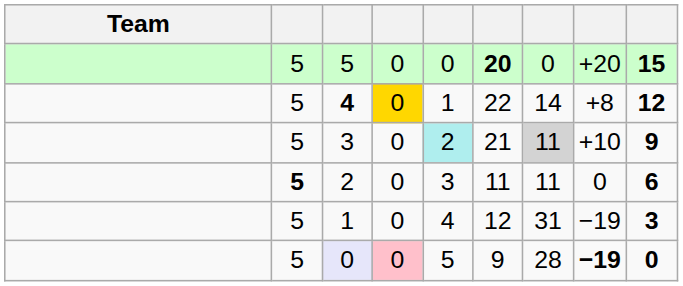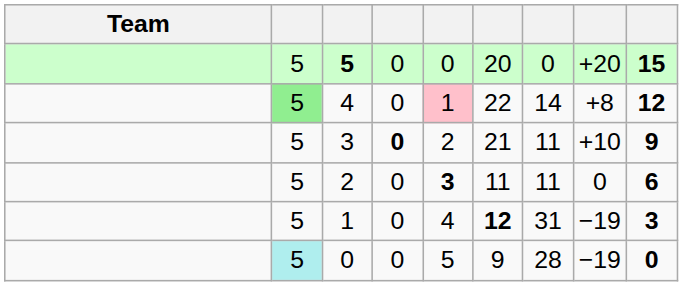(347, 63) normal -> (347, 63) bold
(498, 63) bold -> (498, 63) normal
(297, 102) no background -> (297, 102) lightgreen background
(347, 102) bold -> (347, 102) normal
(397, 102) gold background -> (397, 102) no background
(448, 102) no background -> (448, 102) pink background
(397, 142) normal -> (397, 142) bold
(448, 142) paleturquoise background -> (448, 142) no background
(548, 142) lightgrey background -> (548, 142) no background
(297, 181) bold -> (297, 181) normal
(448, 181) normal -> (448, 181) bold
(498, 220) normal -> (498, 220) bold
(297, 260) no background -> (297, 260) paleturquoise background
(347, 260) lavender background -> (347, 260) no background
(397, 260) pink background -> (397, 260) no background
(600, 260) bold -> (600, 260) normal
